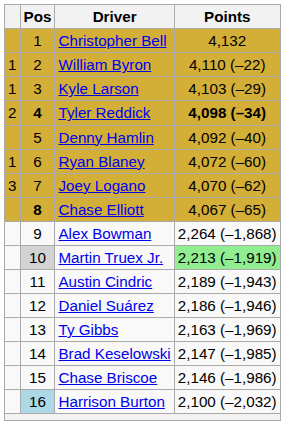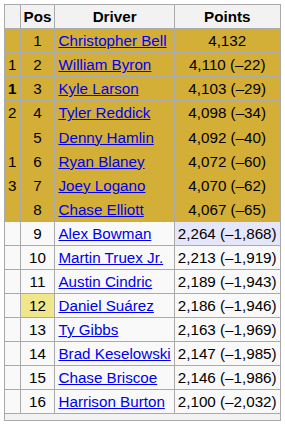(12, 89) normal -> (12, 89) bold
(37, 113) bold -> (37, 113) normal
(227, 113) bold -> (227, 113) normal
(37, 209) bold -> (37, 209) normal
(227, 233) no background -> (227, 233) lavender background
(37, 257) lightgrey background -> (37, 257) no background
(227, 257) lightgreen background -> (227, 257) no background
(37, 305) no background -> (37, 305) khaki background
(37, 402) lightblue background -> (37, 402) no background
